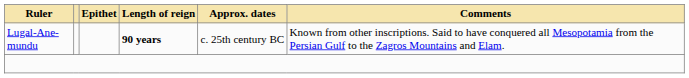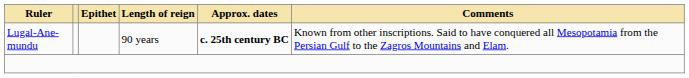(142, 38) bold -> (140, 38) normal
(242, 38) normal -> (244, 38) bold
